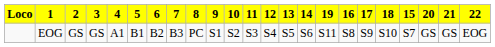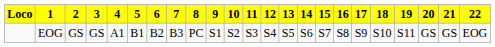columns swapped: (409, 14) <-> (327, 14)
